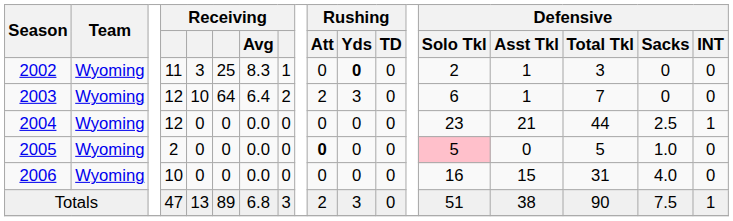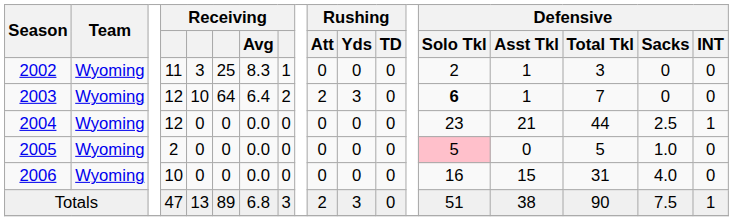(357, 70) bold -> (357, 70) normal
(454, 96) normal -> (454, 96) bold
(322, 149) bold -> (322, 149) normal
